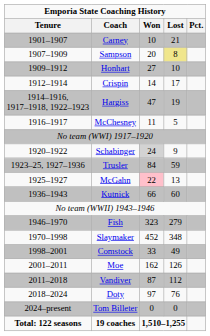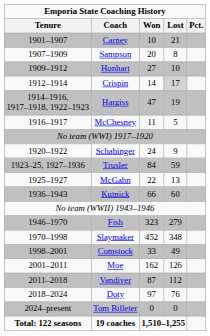(175, 54) khaki background -> (175, 54) no background
(175, 83) no background -> (175, 83) lightgrey background
(152, 151) lightgrey background -> (152, 151) no background
(152, 179) pink background -> (152, 179) no background
